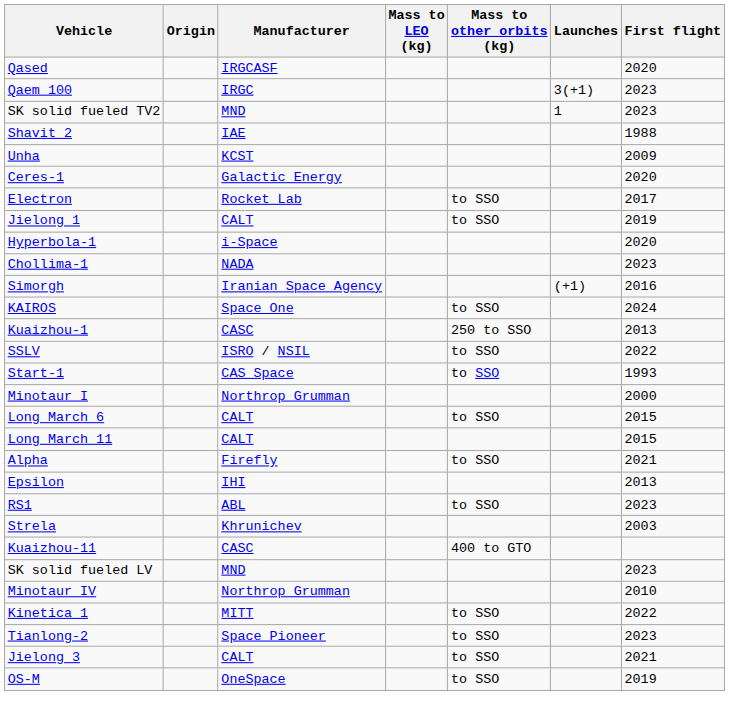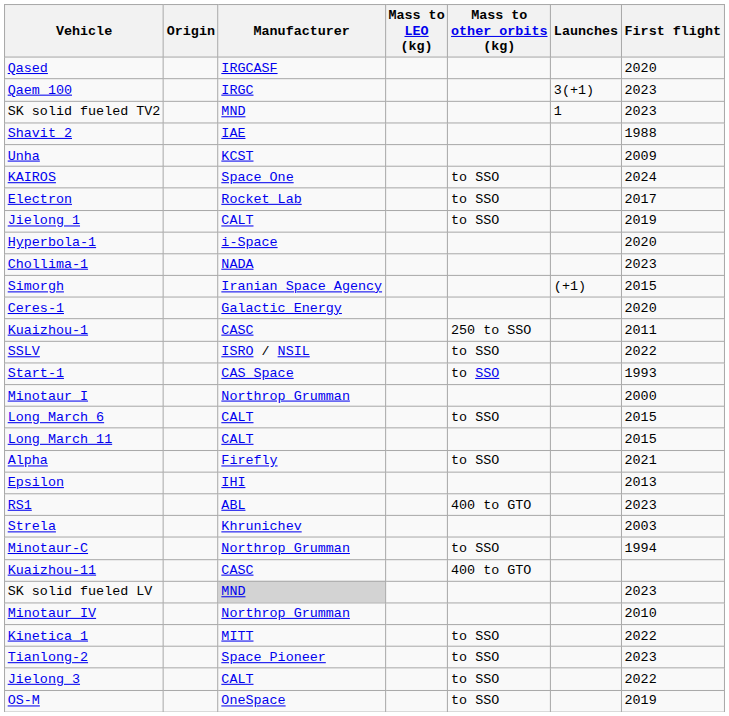rows swapped: (32, 308) <-> (36, 177)
(641, 286) 2016 -> (641, 286) 2015
(641, 330) 2013 -> (641, 330) 2011
(475, 505) to SSO -> (491, 505) 400 to GTO
+ row: (48, 548)
(233, 570) no background -> (233, 592) lightgrey background
(641, 657) 2021 -> (641, 679) 2022
